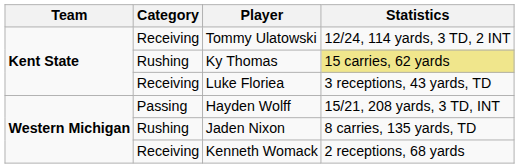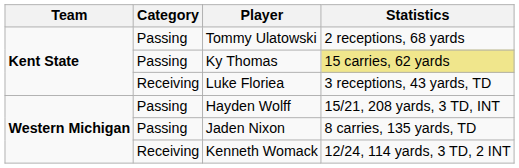(168, 38) Receiving -> (162, 38) Passing
(418, 38) 12/24, 114 yards, 3 TD, 2 INT -> (395, 38) 2 receptions, 68 yards
(163, 61) Rushing -> (162, 61) Passing
(163, 128) Rushing -> (162, 128) Passing
(395, 151) 2 receptions, 68 yards -> (418, 151) 12/24, 114 yards, 3 TD, 2 INT
